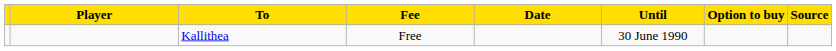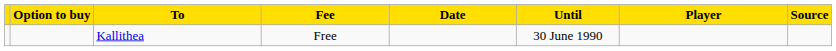columns swapped: (94, 14) <-> (746, 14)
